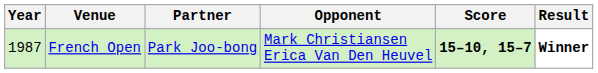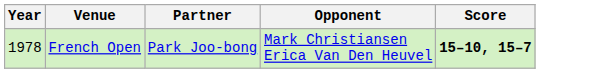- column: (564, 16)
(25, 48) 1987 -> (25, 48) 1978
